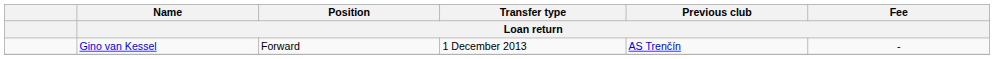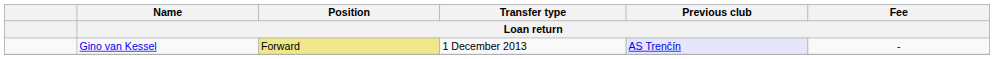(280, 46) no background -> (280, 46) khaki background
(655, 46) no background -> (655, 46) lavender background
